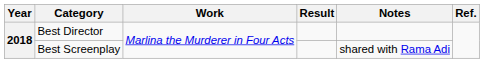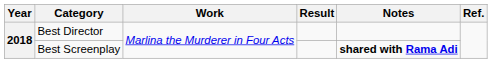(395, 49) normal -> (399, 49) bold
